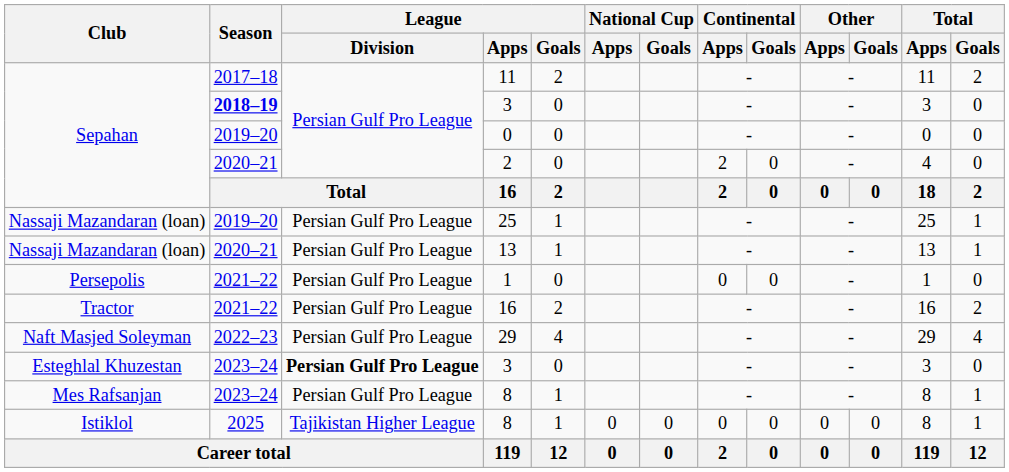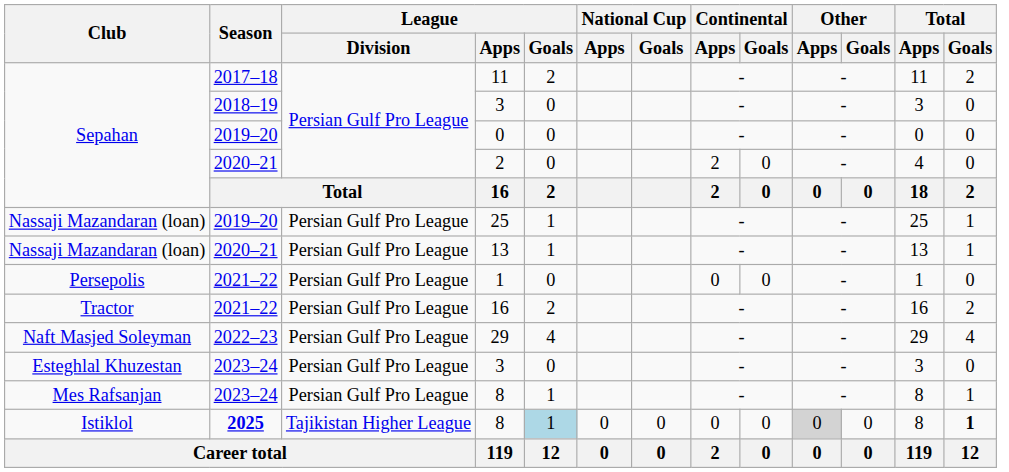(246, 105) bold -> (246, 105) normal
(382, 366) bold -> (378, 366) normal
(246, 423) normal -> (246, 423) bold
(558, 423) no background -> (551, 423) lightblue background
(825, 423) no background -> (817, 423) lightgrey background
(978, 423) normal -> (970, 423) bold
